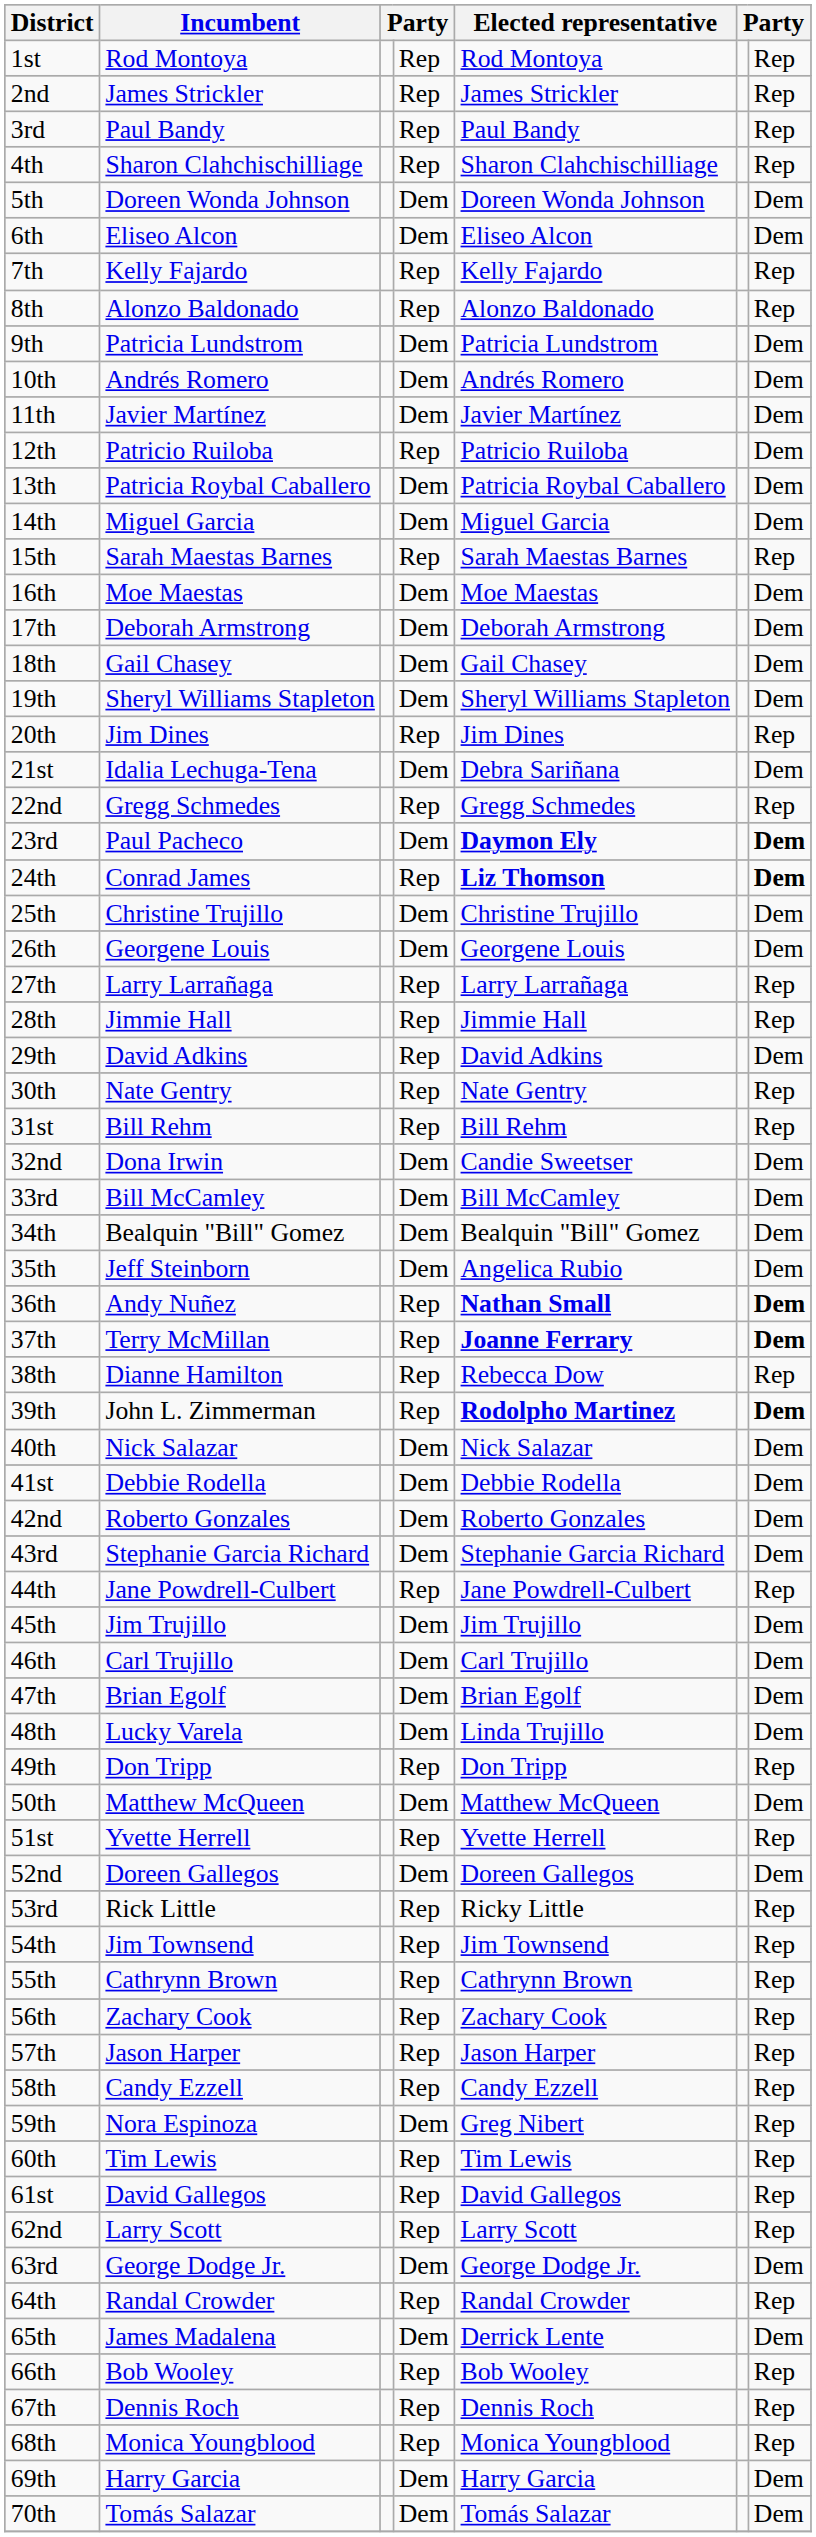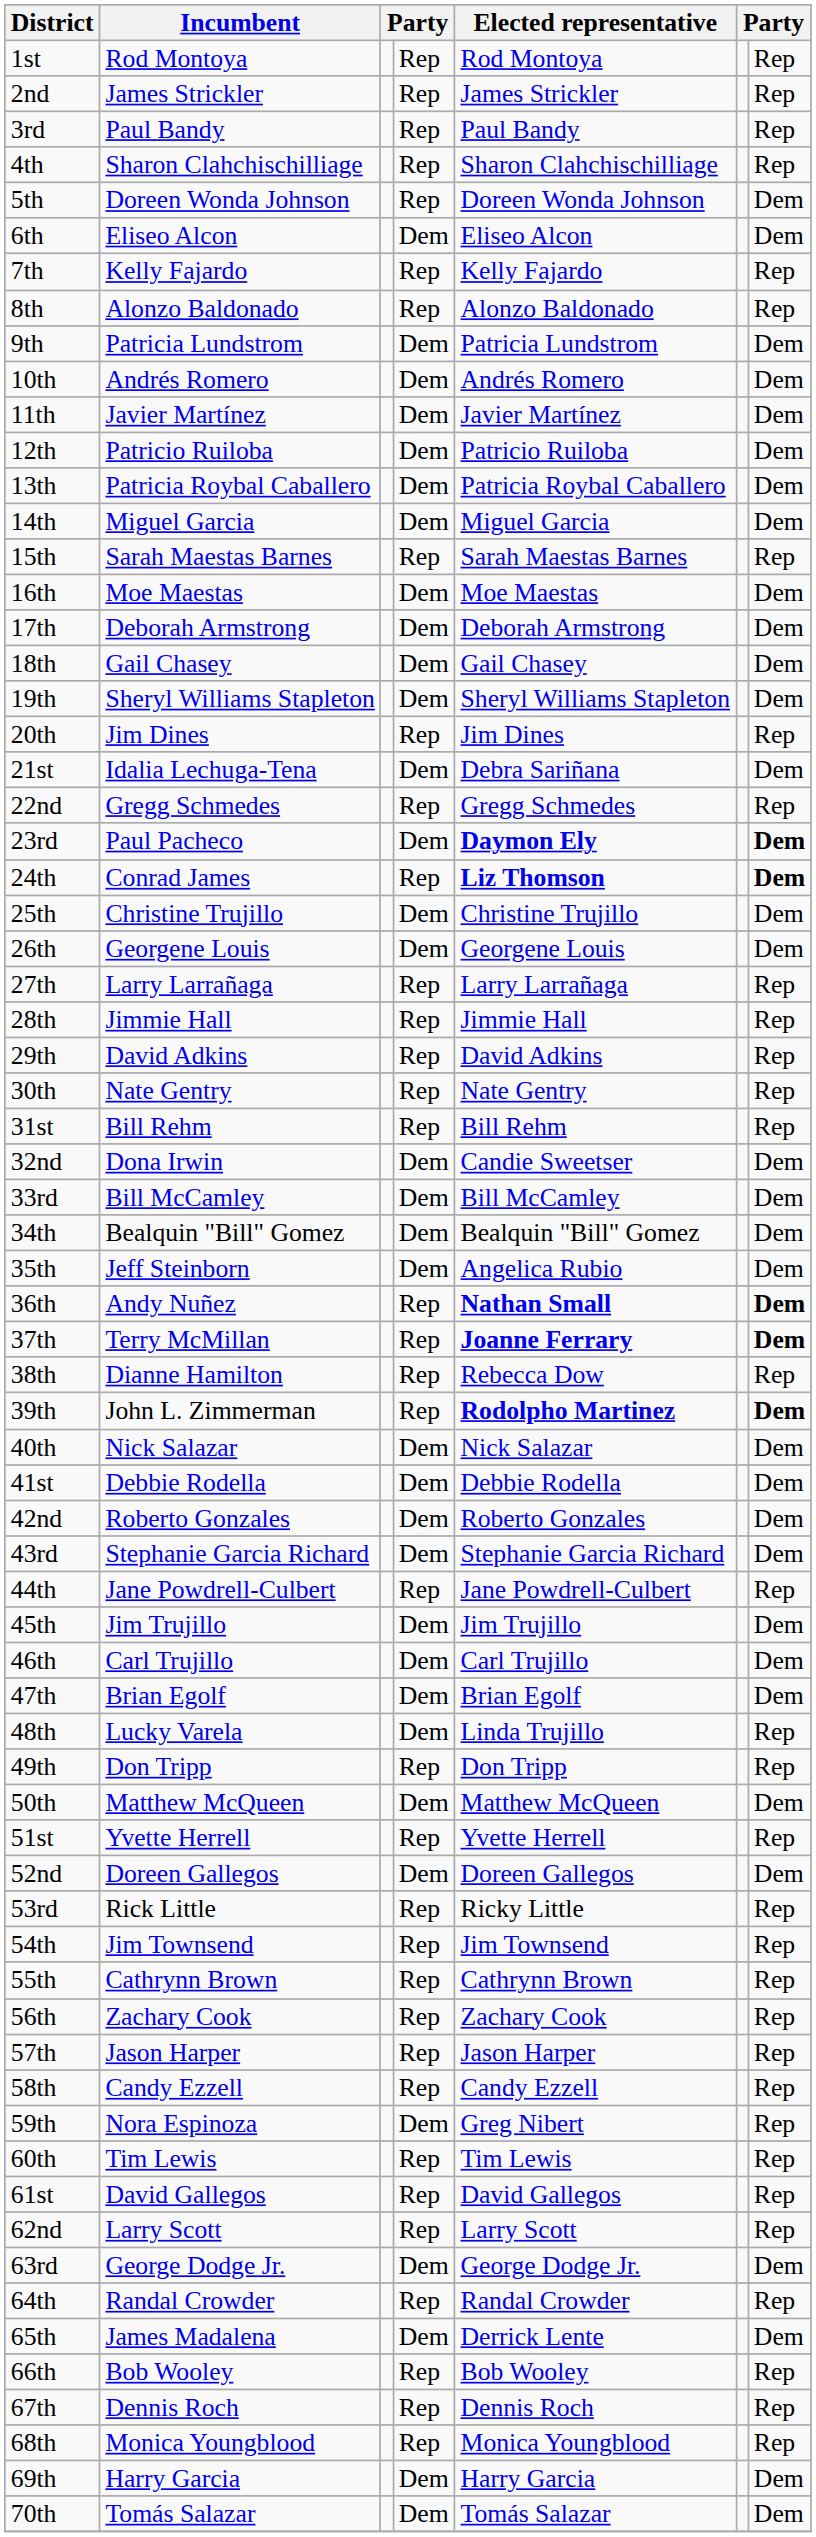(424, 200) Dem -> (419, 200) Rep
(419, 449) Rep -> (424, 449) Dem
(779, 1054) Dem -> (775, 1054) Rep
(779, 1731) Dem -> (775, 1731) Rep
